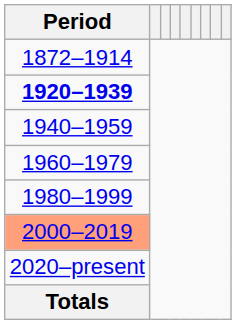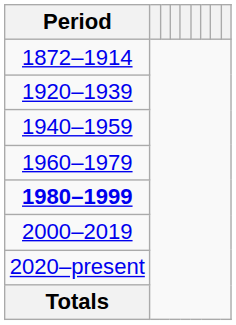(77, 92) bold -> (77, 92) normal
(77, 197) normal -> (77, 197) bold
(77, 232) lightsalmon background -> (77, 232) no background
